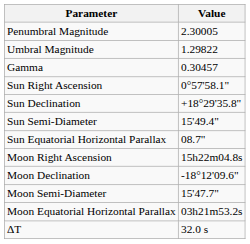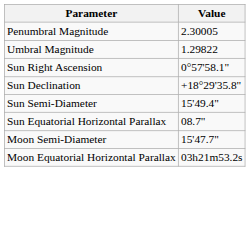- row: (25, 67)
- row: (59, 157)
- row: (48, 175)
- row: (14, 229)
